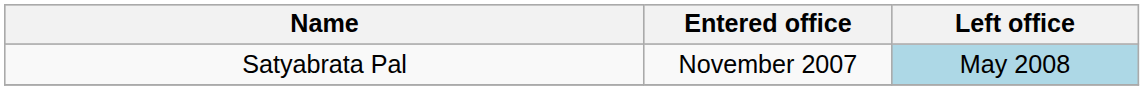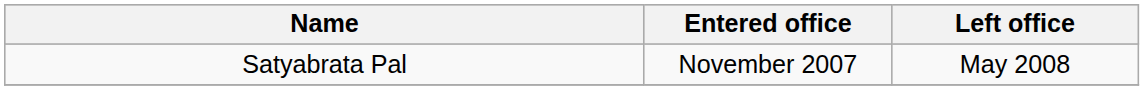(1015, 64) lightblue background -> (1015, 64) no background
